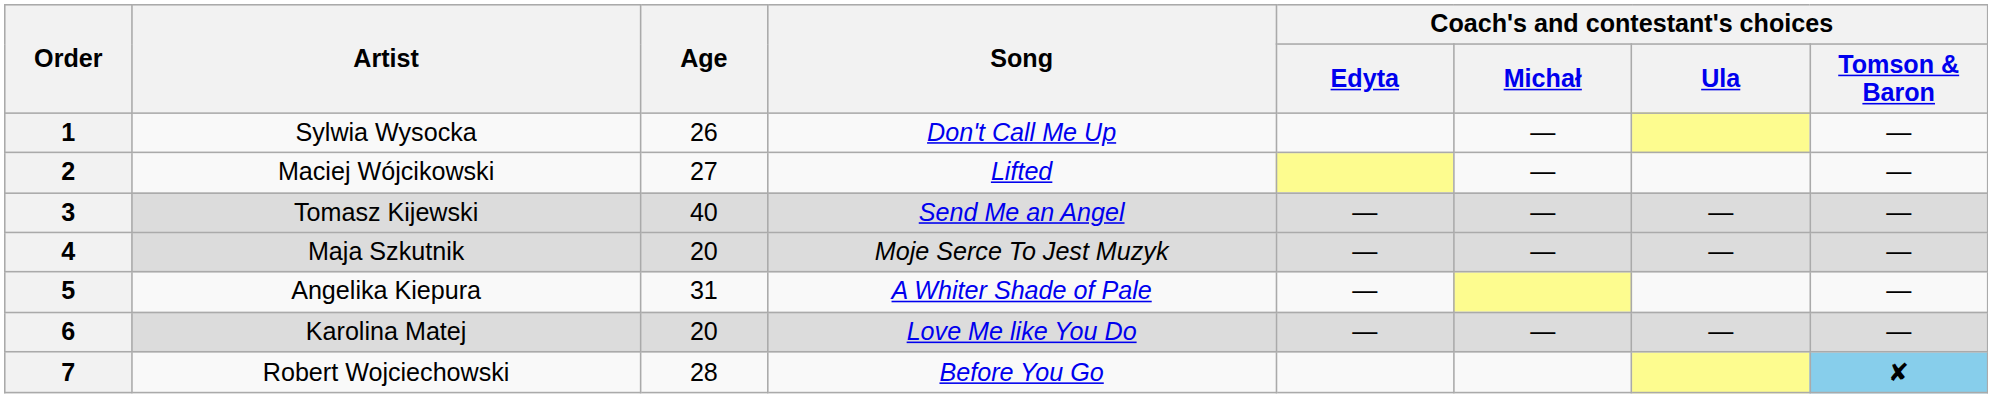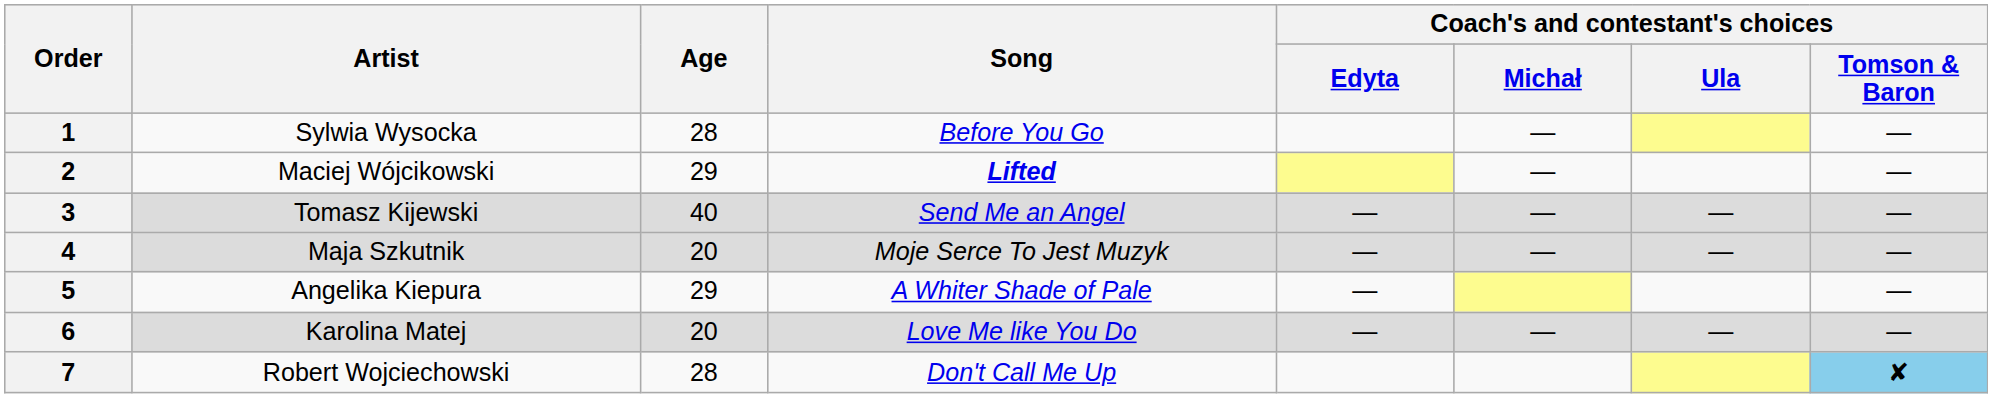(704, 132) 26 -> (704, 132) 28
(1022, 132) Don't Call Me Up -> (1022, 132) Before You Go
(704, 172) 27 -> (704, 172) 29
(1022, 172) normal -> (1022, 172) bold
(704, 291) 31 -> (704, 291) 29
(1022, 372) Before You Go -> (1022, 372) Don't Call Me Up
